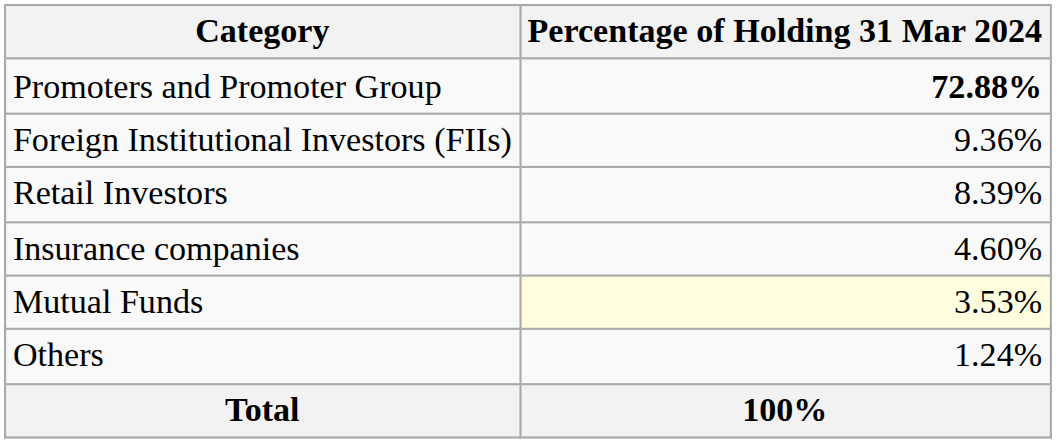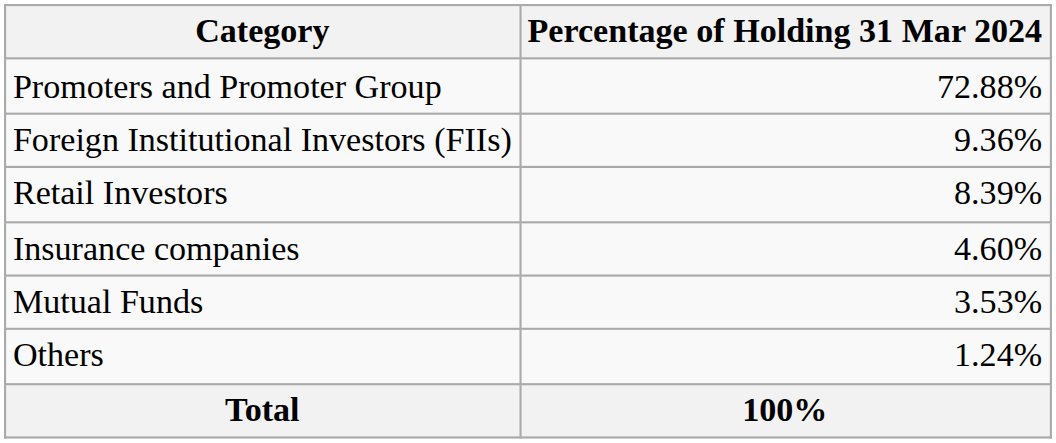(987, 85) bold -> (990, 85) normal
(998, 301) lightyellow background -> (998, 301) no background
